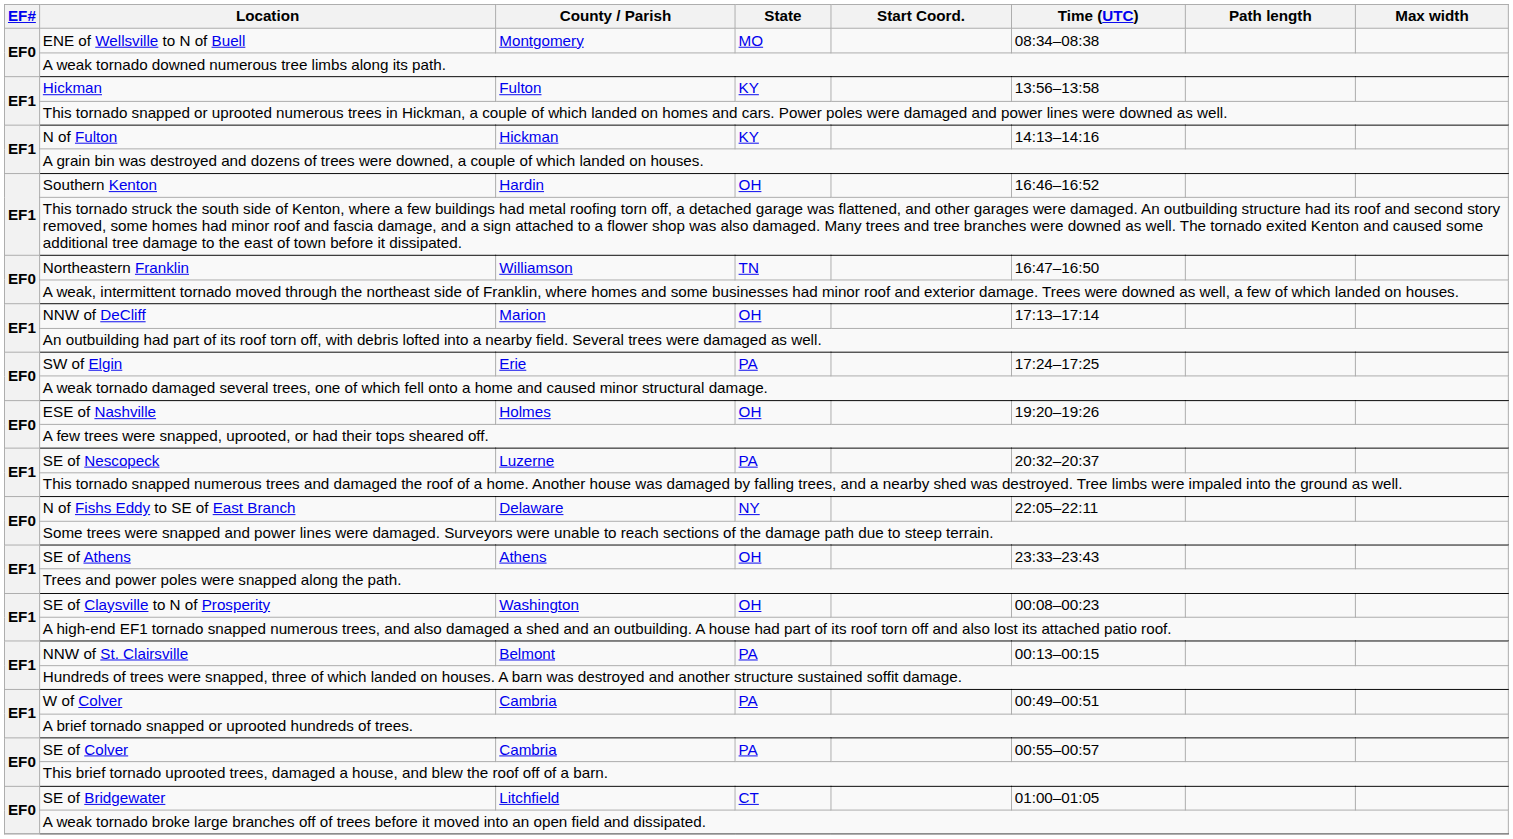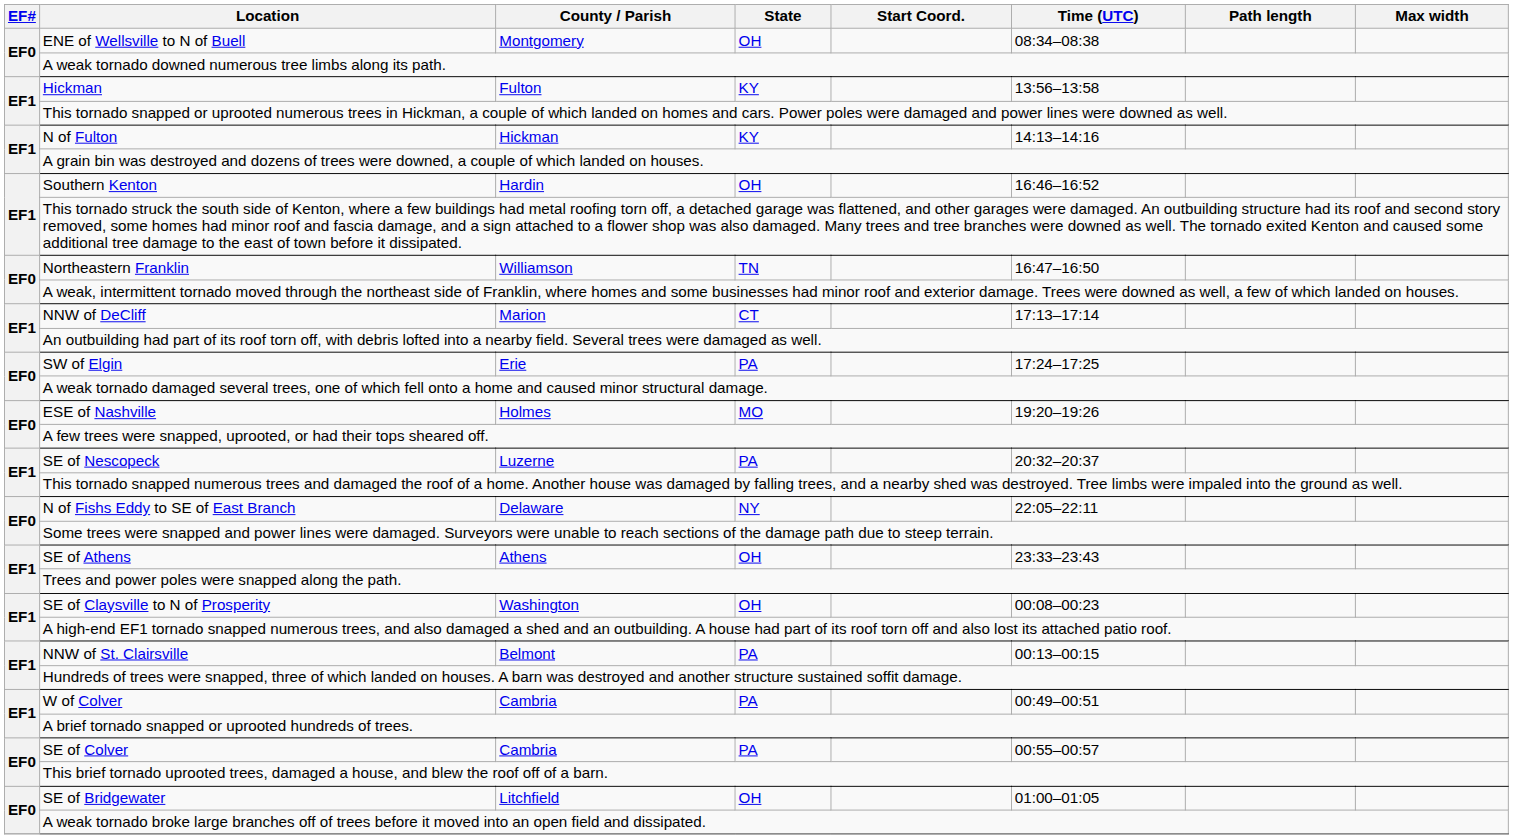(751, 40) MO -> (750, 40) OH
(750, 315) OH -> (749, 315) CT
(750, 412) OH -> (751, 412) MO
(749, 798) CT -> (750, 798) OH
